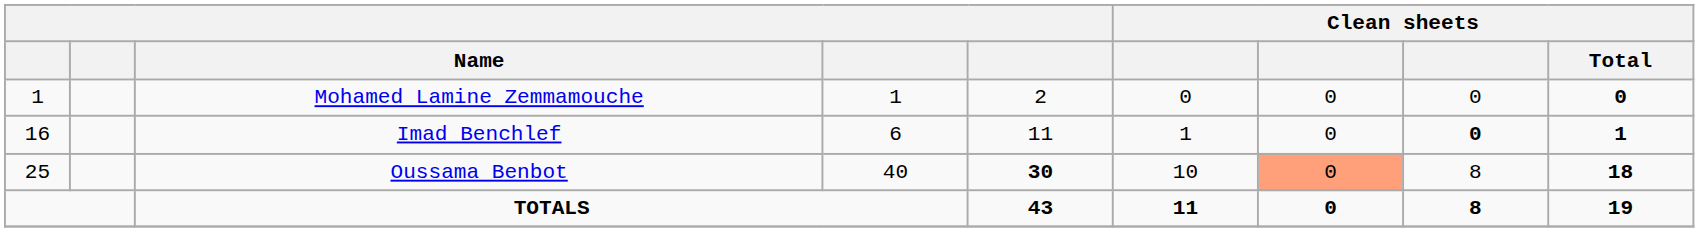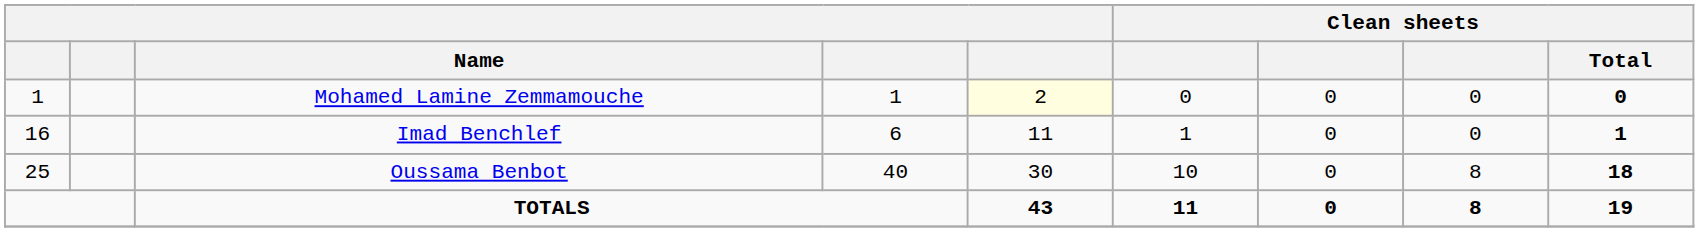(1041, 98) no background -> (1041, 98) lightyellow background
(1475, 135) bold -> (1475, 135) normal
(1041, 172) bold -> (1041, 172) normal
(1330, 172) lightsalmon background -> (1330, 172) no background
